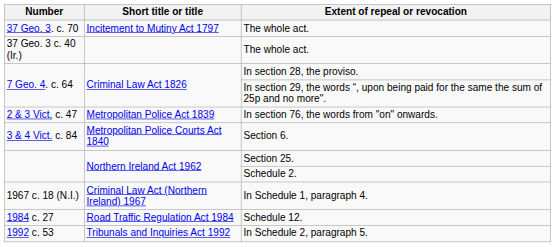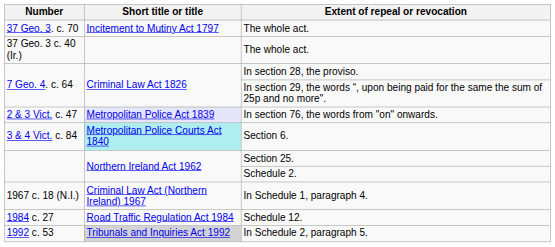(150, 115) no background -> (150, 115) lavender background
(154, 136) no background -> (154, 136) paleturquoise background
(158, 233) no background -> (158, 233) lightgrey background
